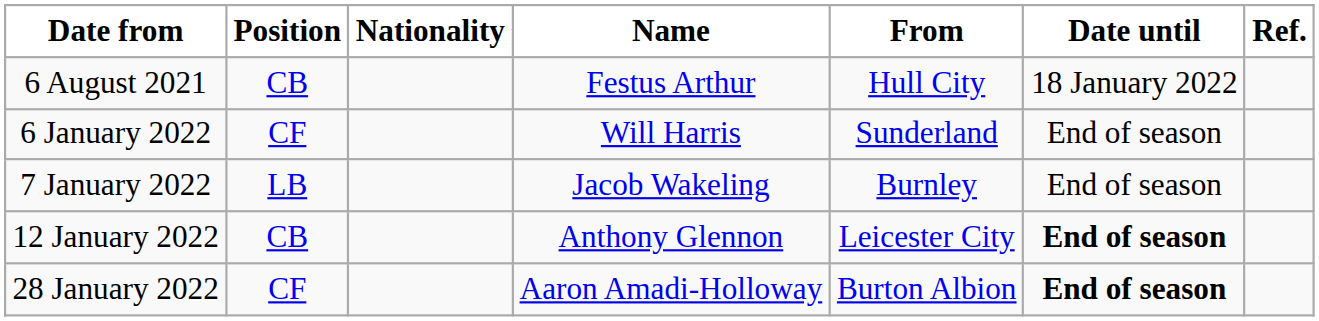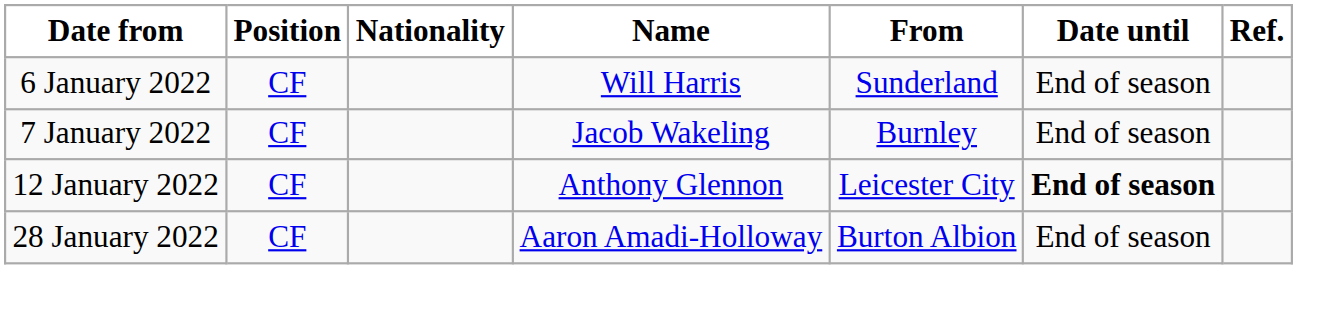- row: (116, 82)
(287, 185) LB -> (287, 133) CF
(287, 236) CB -> (287, 185) CF
(1134, 288) bold -> (1123, 236) normal
